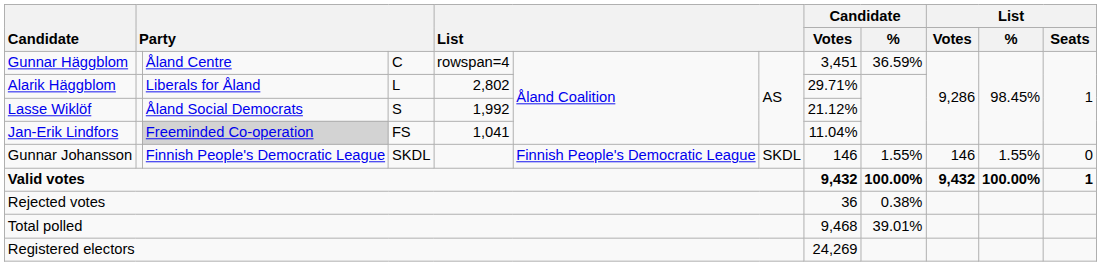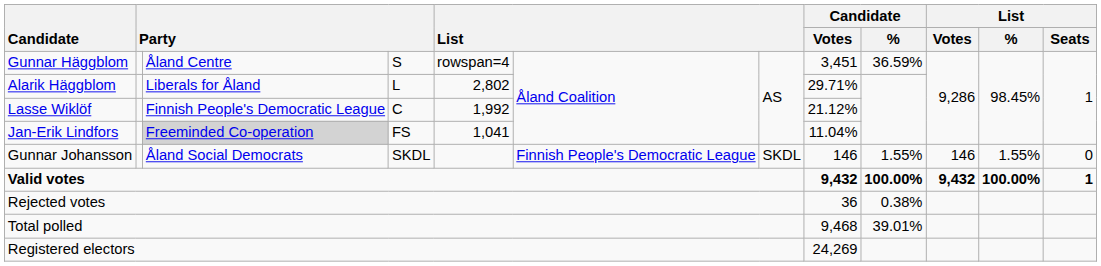(397, 62) C -> (397, 62) S
(224, 109) Åland Social Democrats -> (265, 109) Finnish People's Democratic League
(397, 109) S -> (397, 109) C
(265, 156) Finnish People's Democratic League -> (224, 156) Åland Social Democrats
